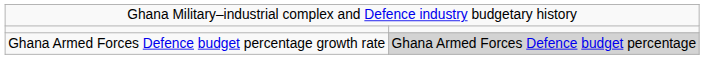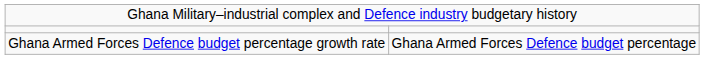(544, 43) lightgrey background -> (544, 43) no background
